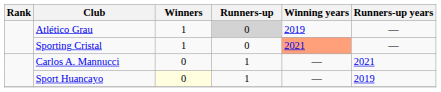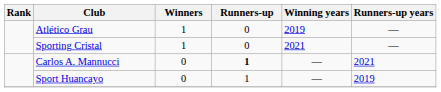(247, 29) lightgrey background -> (247, 29) no background
(295, 45) lightsalmon background -> (295, 45) no background
(247, 62) normal -> (247, 62) bold
(184, 78) lightyellow background -> (184, 78) no background
